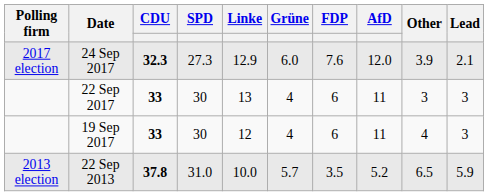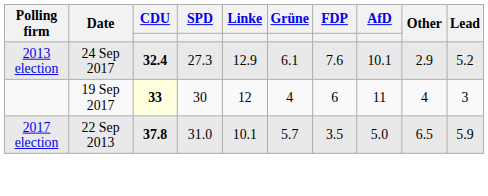(37, 61) 2017 election -> (37, 61) 2013 election
(155, 61) 32.3 -> (155, 61) 32.4
(290, 61) 6.0 -> (290, 61) 6.1
(379, 61) 12.0 -> (379, 61) 10.1
(424, 61) 3.9 -> (424, 61) 2.9
(465, 61) 2.1 -> (465, 61) 5.2
- row: (101, 98)
(155, 135) no background -> (155, 98) lightyellow background
(37, 172) 2013 election -> (37, 135) 2017 election
(245, 172) 10.0 -> (245, 135) 10.1
(379, 172) 5.2 -> (379, 135) 5.0
